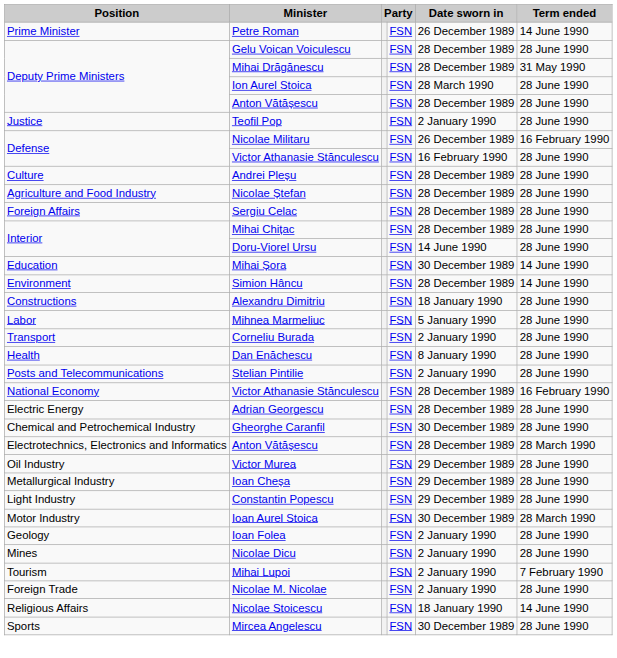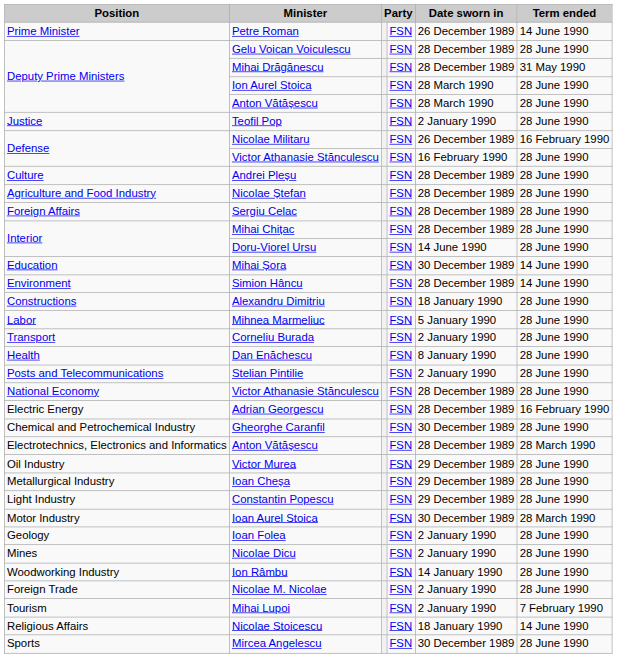(466, 103) 28 December 1989 -> (456, 103) 28 March 1990
(564, 391) 16 February 1990 -> (554, 391) 28 June 1990
(554, 409) 28 June 1990 -> (564, 409) 16 February 1990
+ row: (63, 572)
rows swapped: (42, 590) <-> (27, 572)
